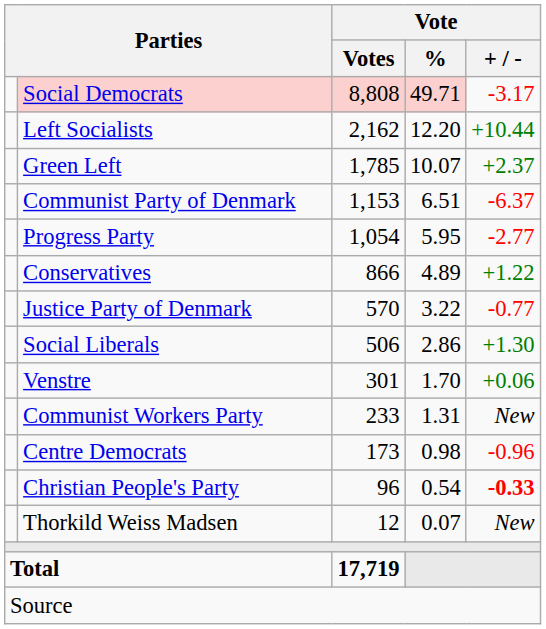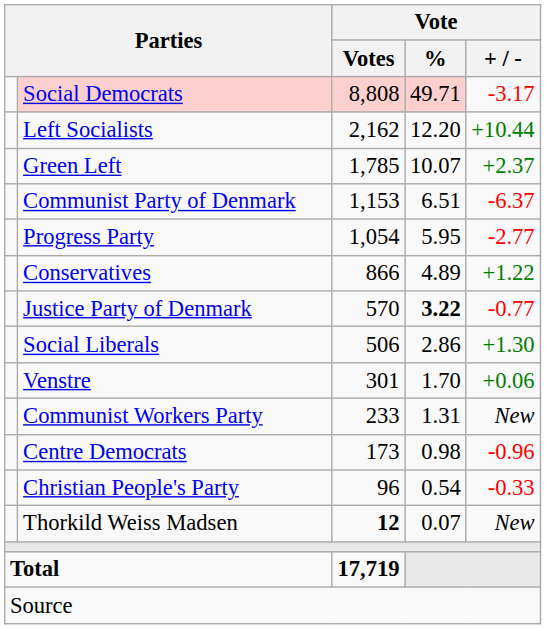(441, 308) normal -> (441, 308) bold
(511, 487) bold -> (511, 487) normal
(388, 523) normal -> (388, 523) bold
